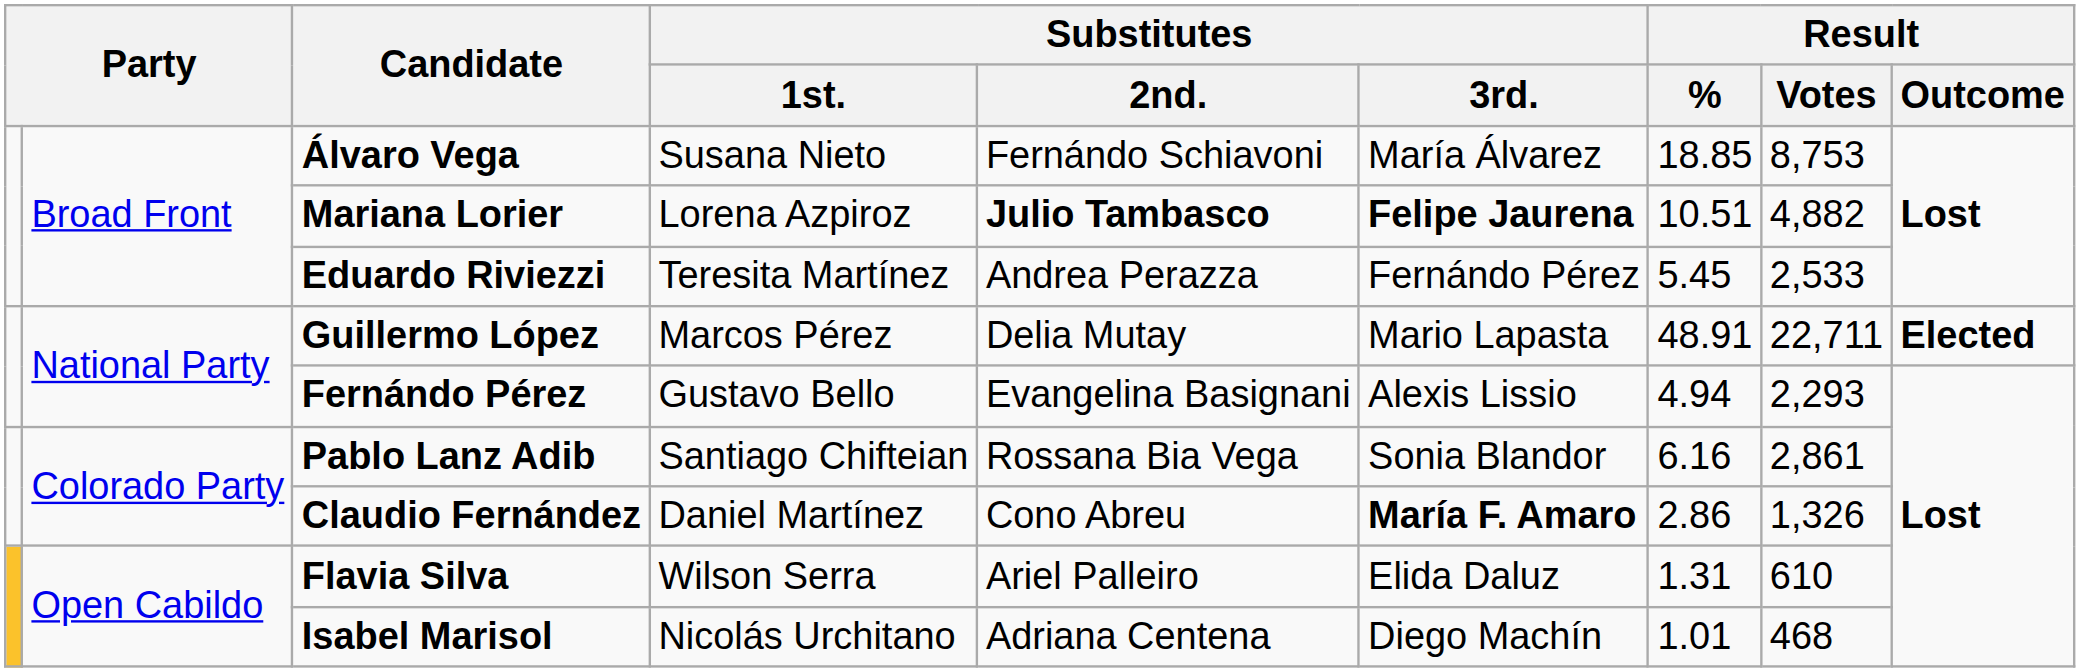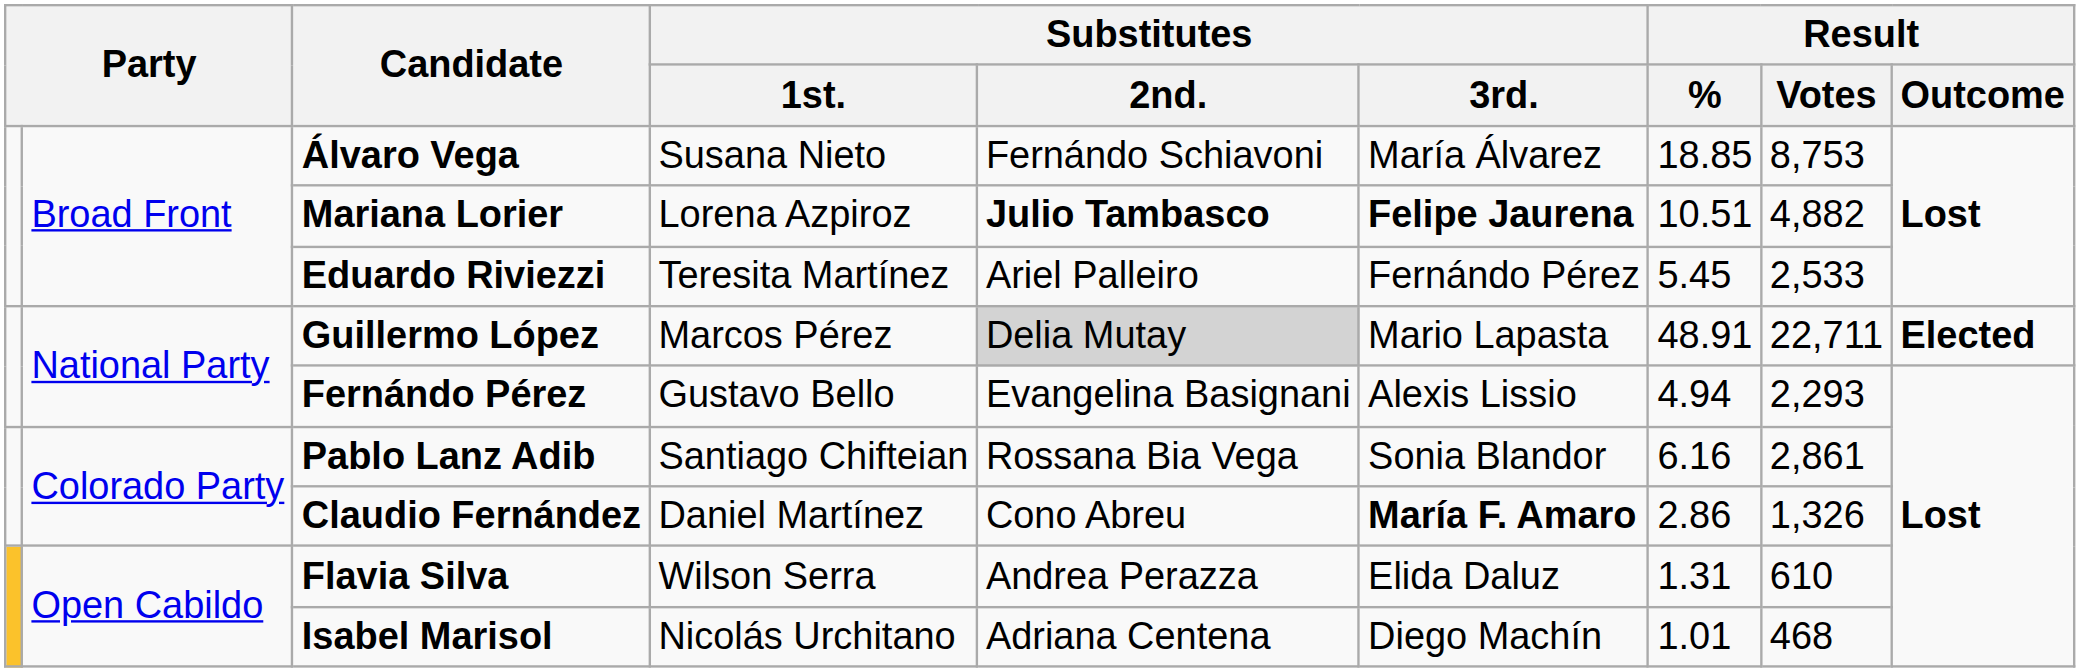(1122, 275) Andrea Perazza -> (1092, 275) Ariel Palleiro
(1086, 335) no background -> (1086, 335) lightgrey background
(1092, 575) Ariel Palleiro -> (1122, 575) Andrea Perazza
